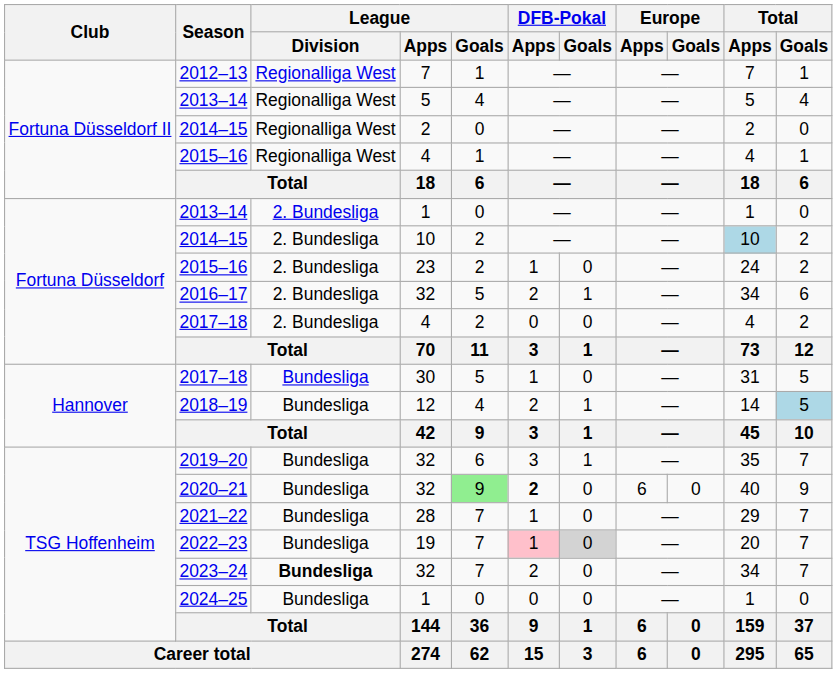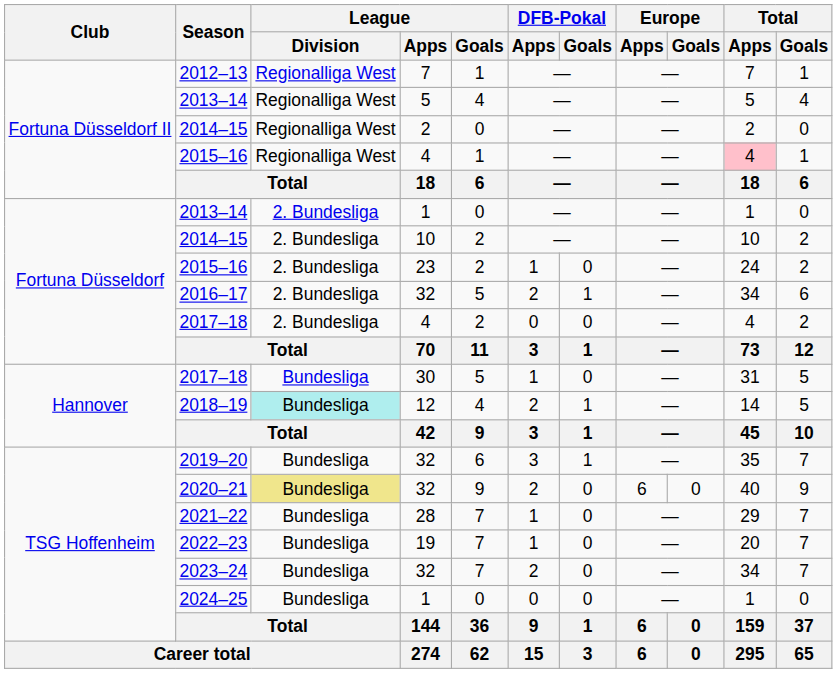(750, 156) no background -> (750, 156) pink background
(750, 239) lightblue background -> (750, 239) no background
(326, 405) no background -> (326, 405) paleturquoise background
(804, 405) lightblue background -> (804, 405) no background
(326, 488) no background -> (326, 488) khaki background
(480, 488) lightgreen background -> (480, 488) no background
(534, 488) bold -> (534, 488) normal
(534, 543) pink background -> (534, 543) no background
(588, 543) lightgrey background -> (588, 543) no background
(326, 571) bold -> (326, 571) normal
